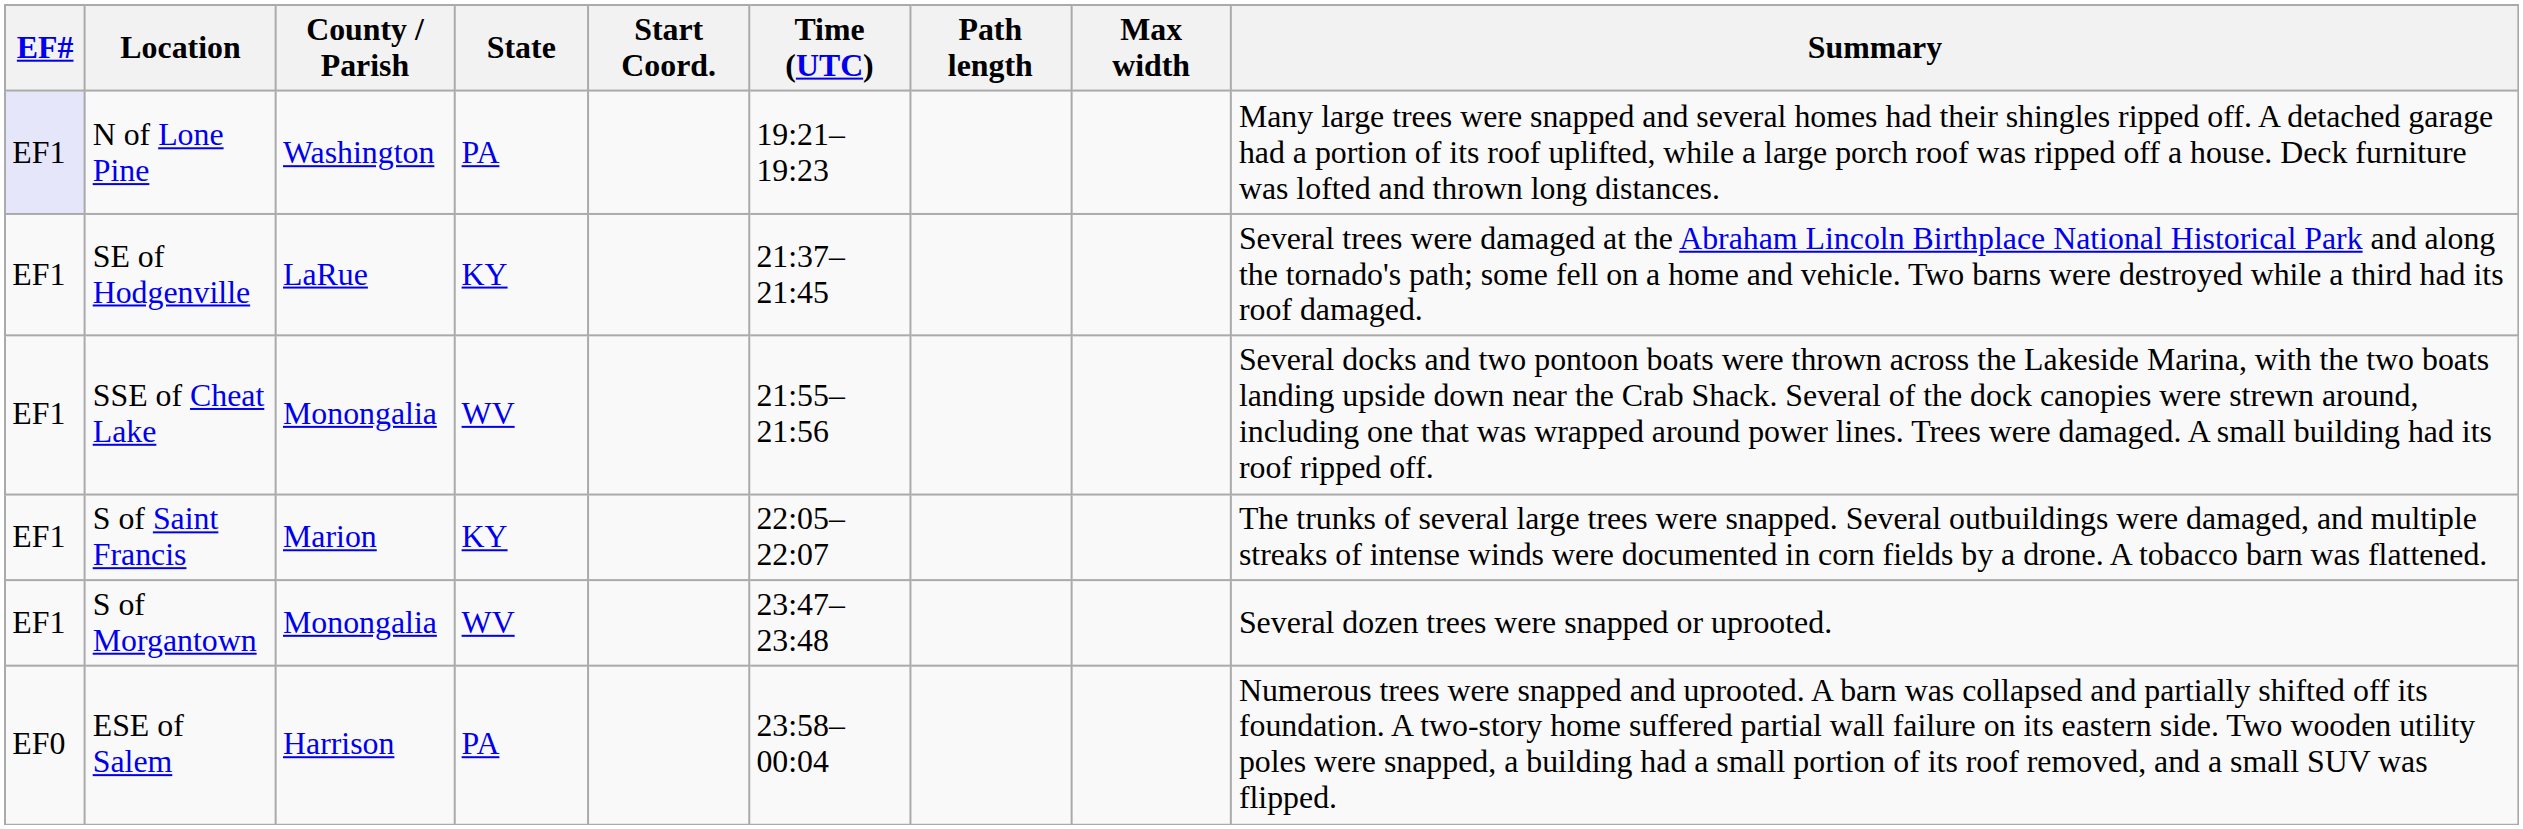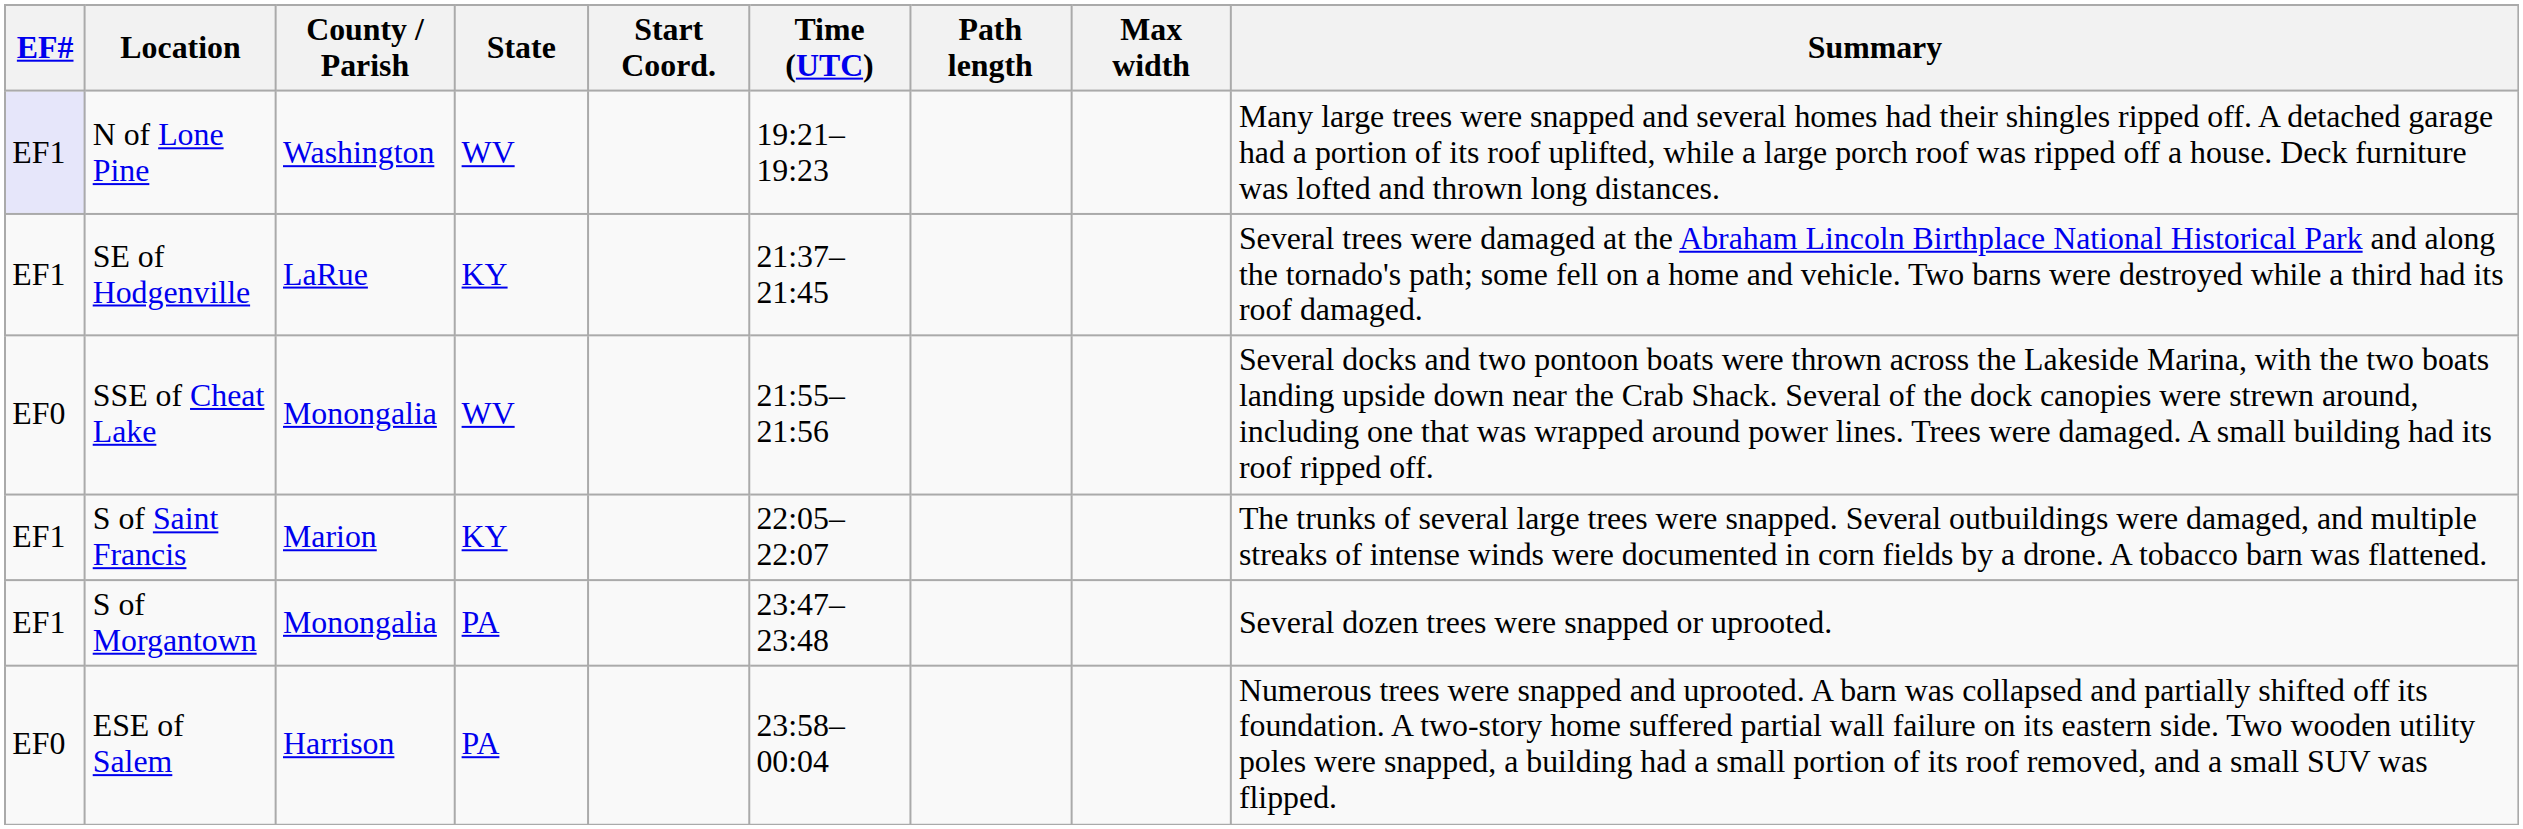(480, 151) PA -> (488, 151) WV
(39, 414) EF1 -> (39, 414) EF0
(488, 622) WV -> (480, 622) PA
